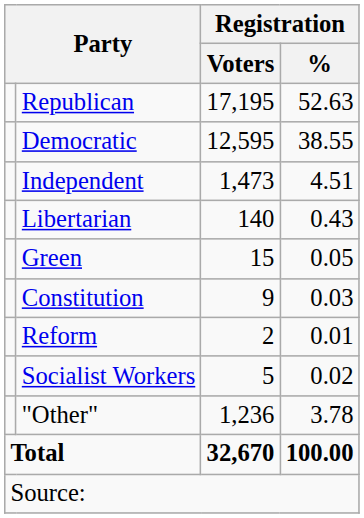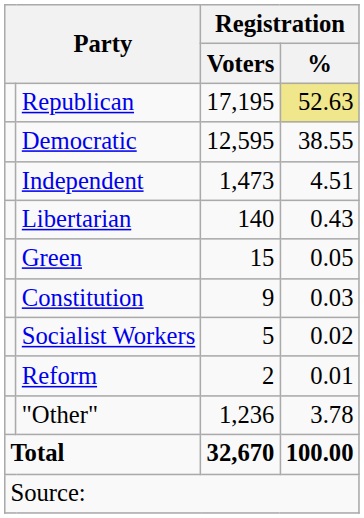(326, 102) no background -> (326, 102) khaki background
rows swapped: (109, 375) <-> (59, 336)
